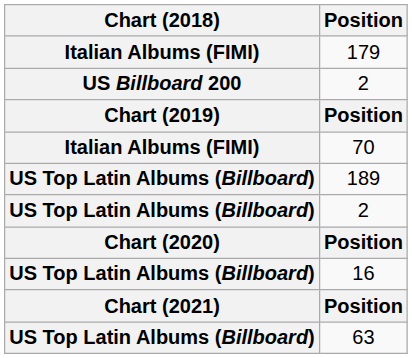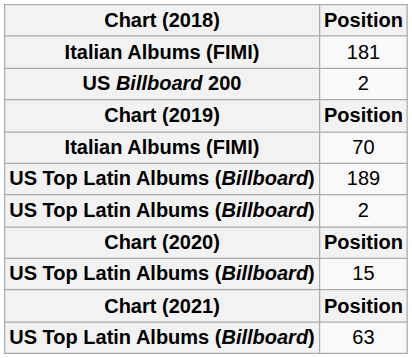(363, 52) 179 -> (363, 52) 181
(363, 274) 16 -> (363, 274) 15
